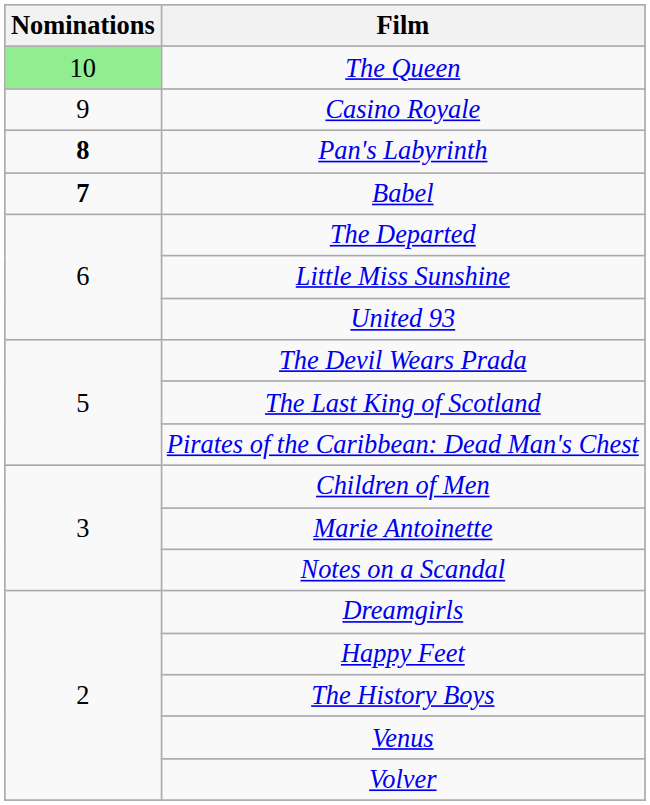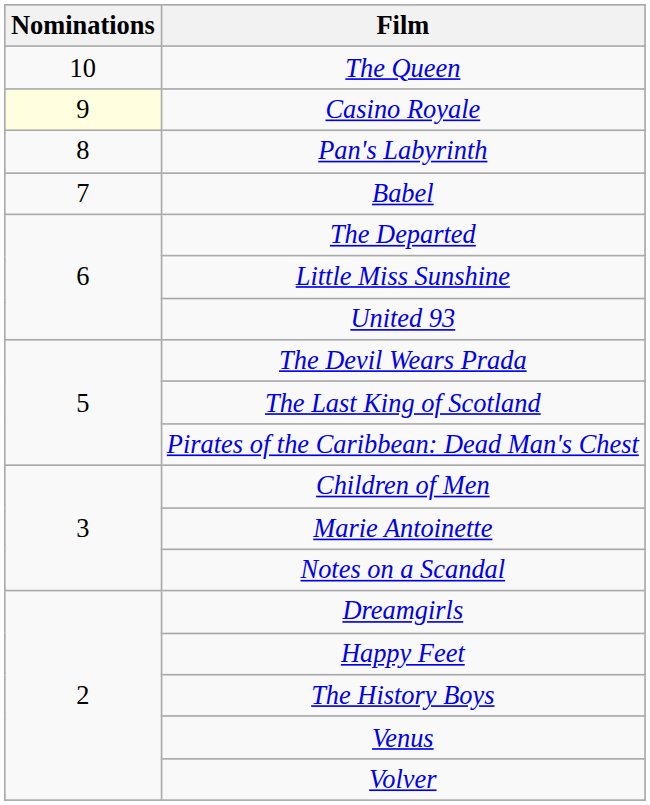(83, 67) lightgreen background -> (83, 67) no background
(83, 109) no background -> (83, 109) lightyellow background
(83, 151) bold -> (83, 151) normal
(83, 192) bold -> (83, 192) normal
